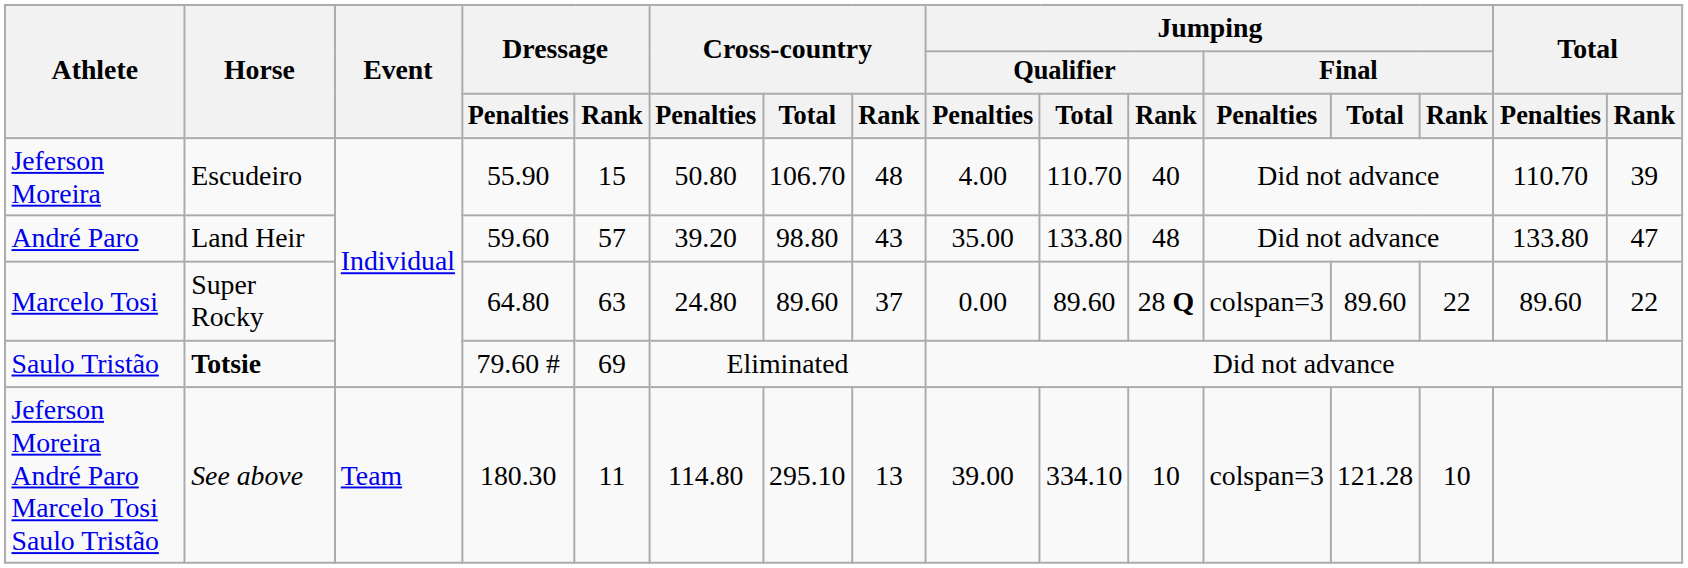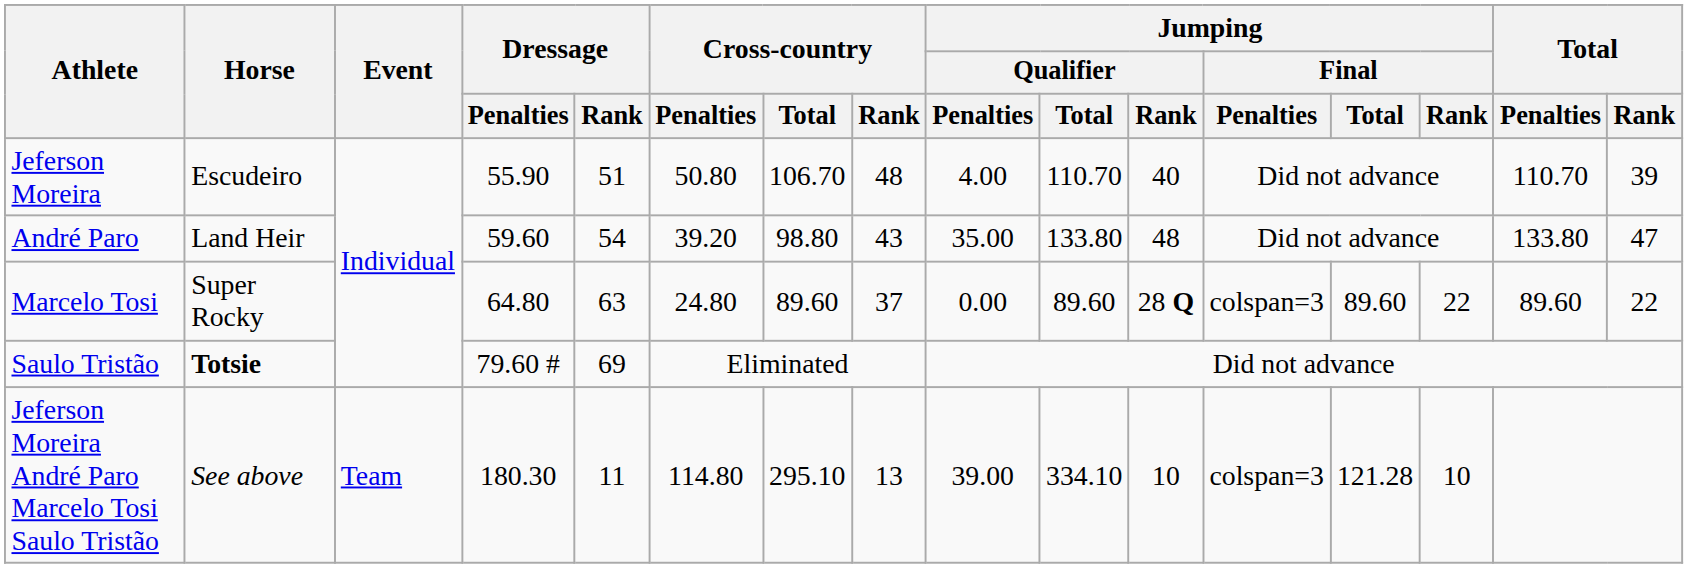(612, 176) 15 -> (612, 176) 51
(612, 239) 57 -> (612, 239) 54
